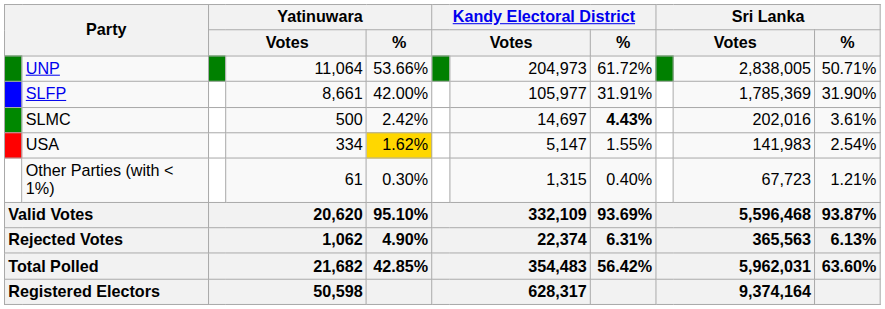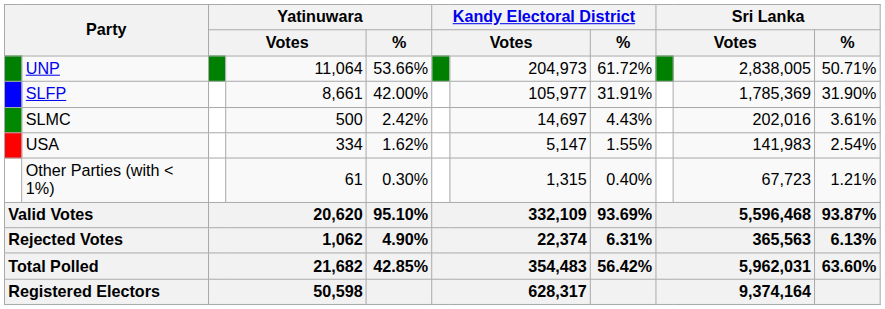(629, 119) bold -> (629, 119) normal
(405, 145) gold background -> (405, 145) no background
